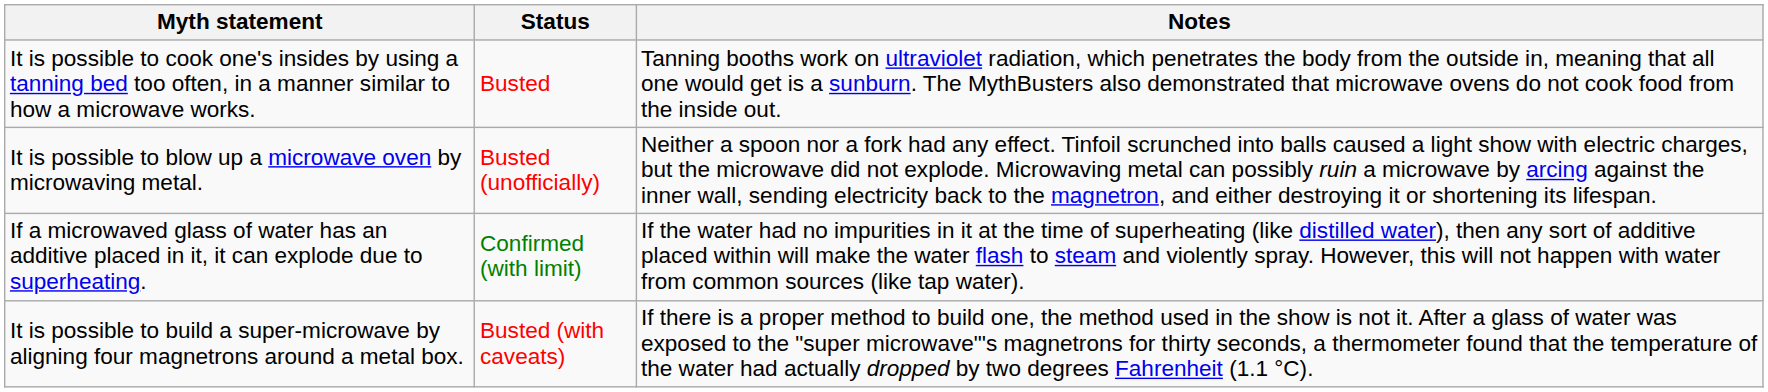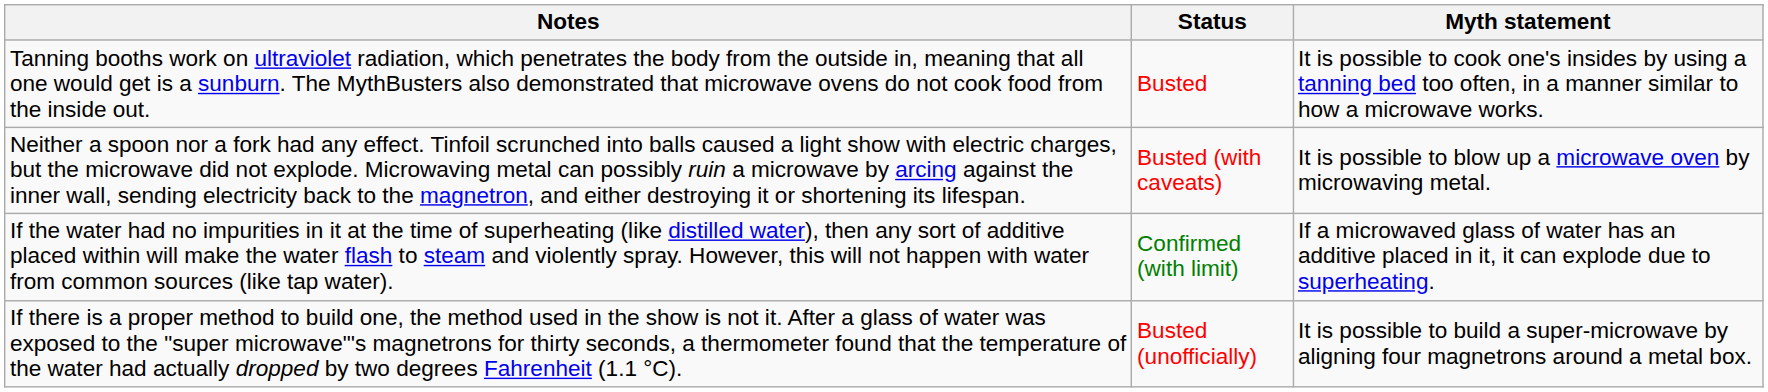columns swapped: (240, 22) <-> (1199, 22)
(540, 170) Busted (unofficially) -> (1199, 170) Busted (with caveats)
(542, 343) Busted (with caveats) -> (1197, 343) Busted (unofficially)
